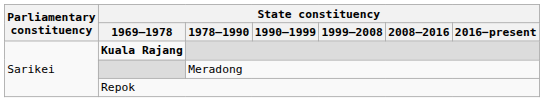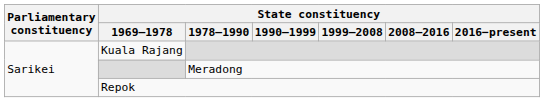(142, 51) bold -> (142, 51) normal
